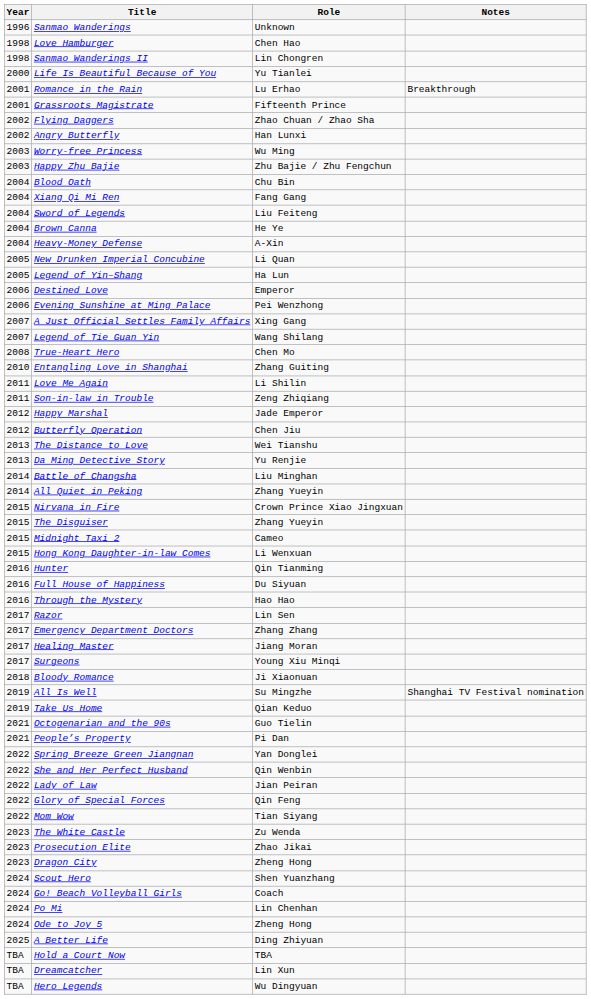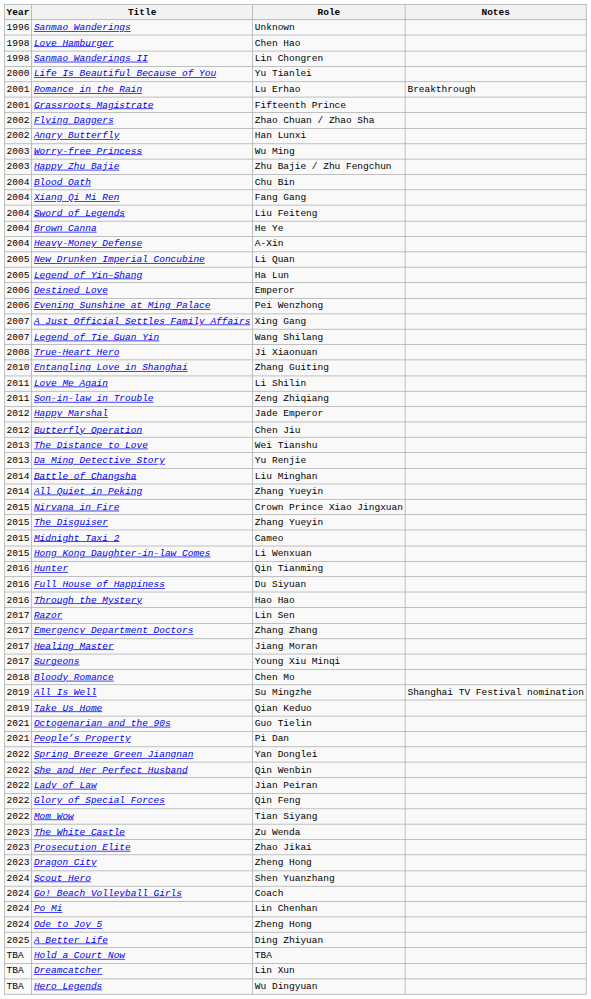(275, 352) Chen Mo -> (286, 352) Ji Xiaonuan
(286, 677) Ji Xiaonuan -> (275, 677) Chen Mo
